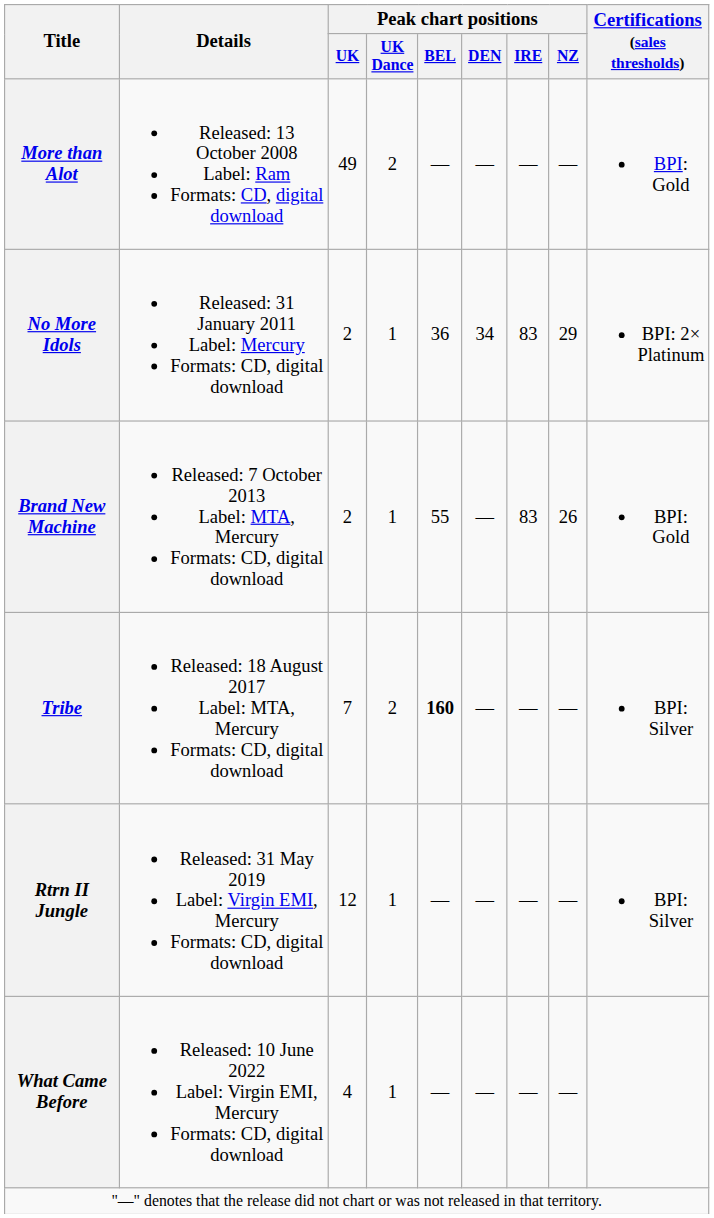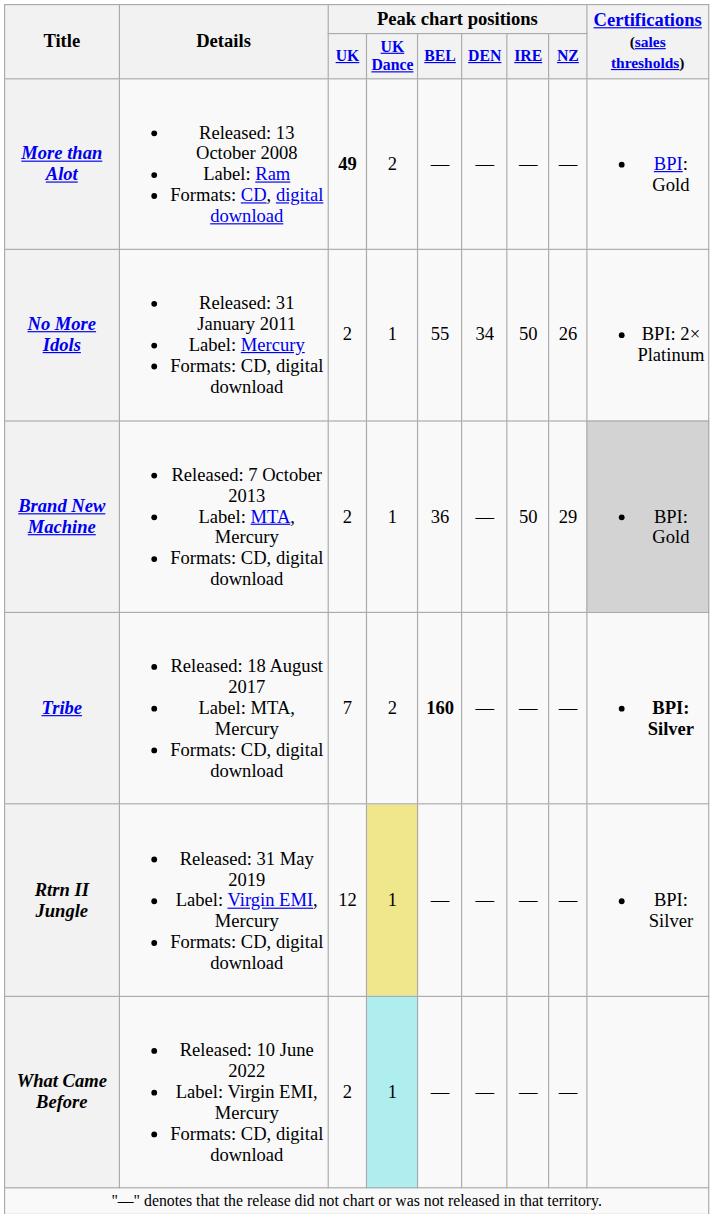(347, 164) normal -> (347, 164) bold
(440, 334) 36 -> (440, 334) 55
(528, 334) 83 -> (528, 334) 50
(568, 334) 29 -> (568, 334) 26
(440, 516) 55 -> (440, 516) 36
(528, 516) 83 -> (528, 516) 50
(568, 516) 26 -> (568, 516) 29
(648, 527) no background -> (648, 527) lightgrey background
(648, 719) normal -> (648, 719) bold
(392, 900) no background -> (392, 900) khaki background
(347, 1091) 4 -> (347, 1091) 2
(392, 1091) no background -> (392, 1091) paleturquoise background
